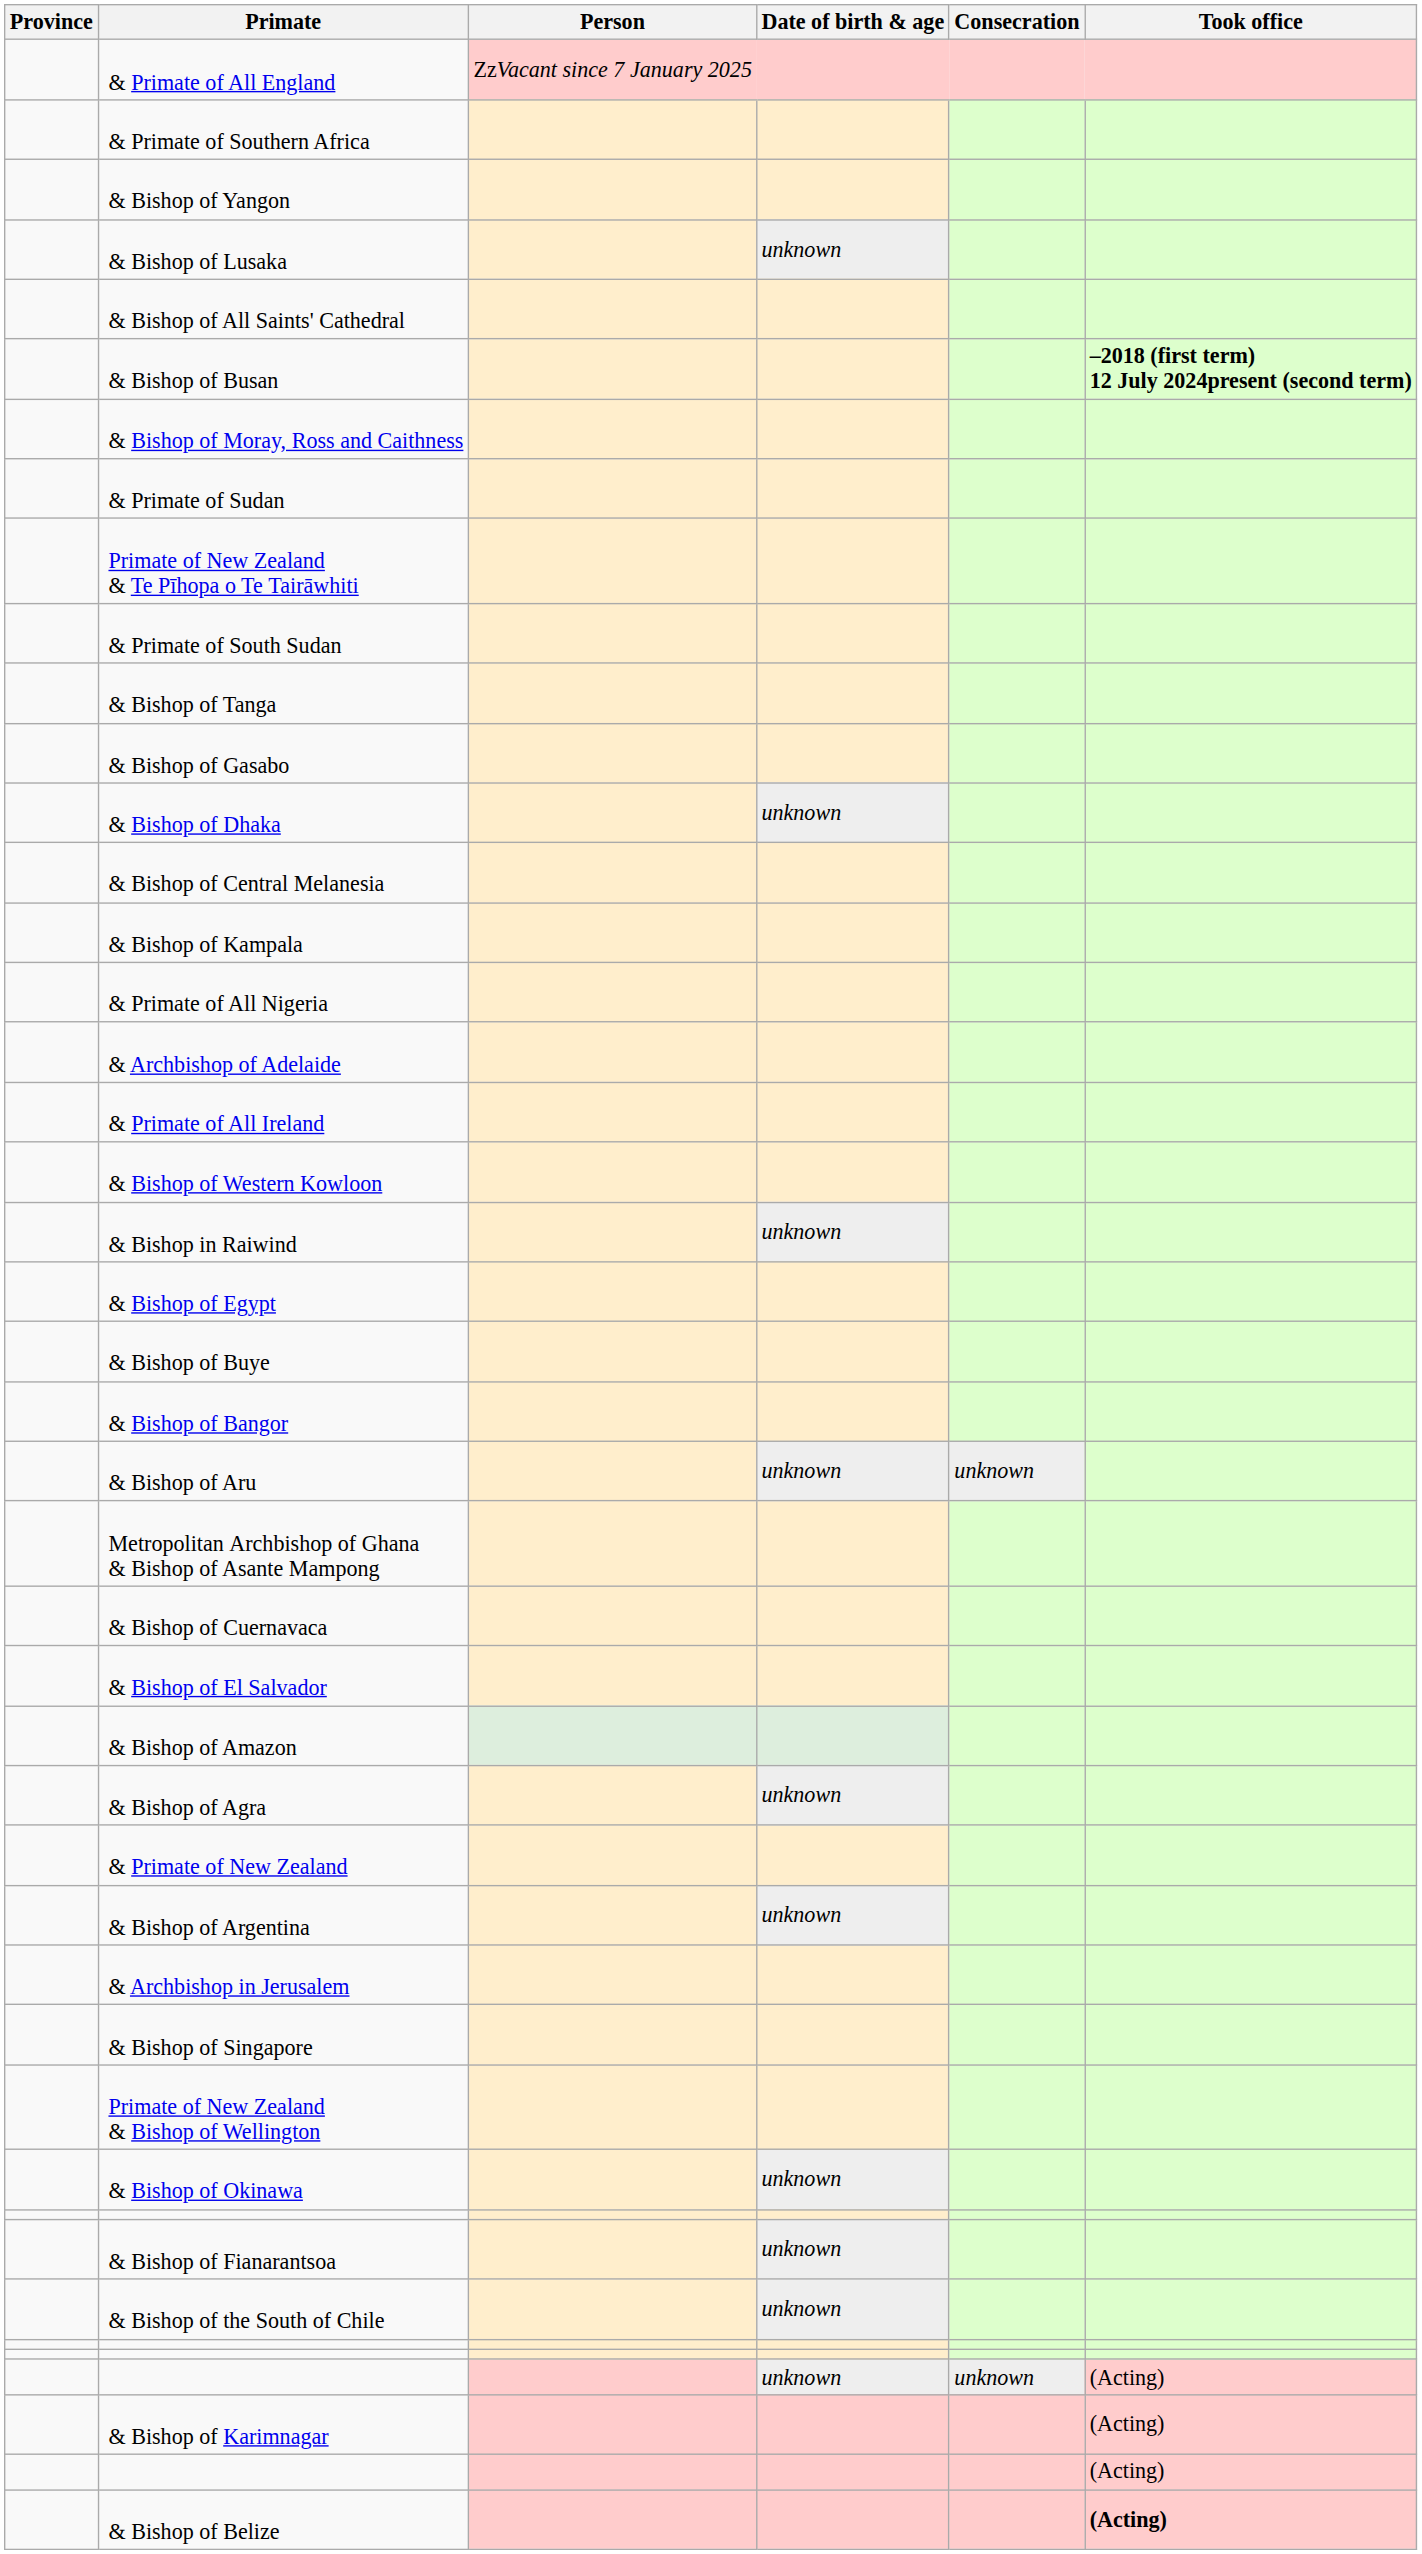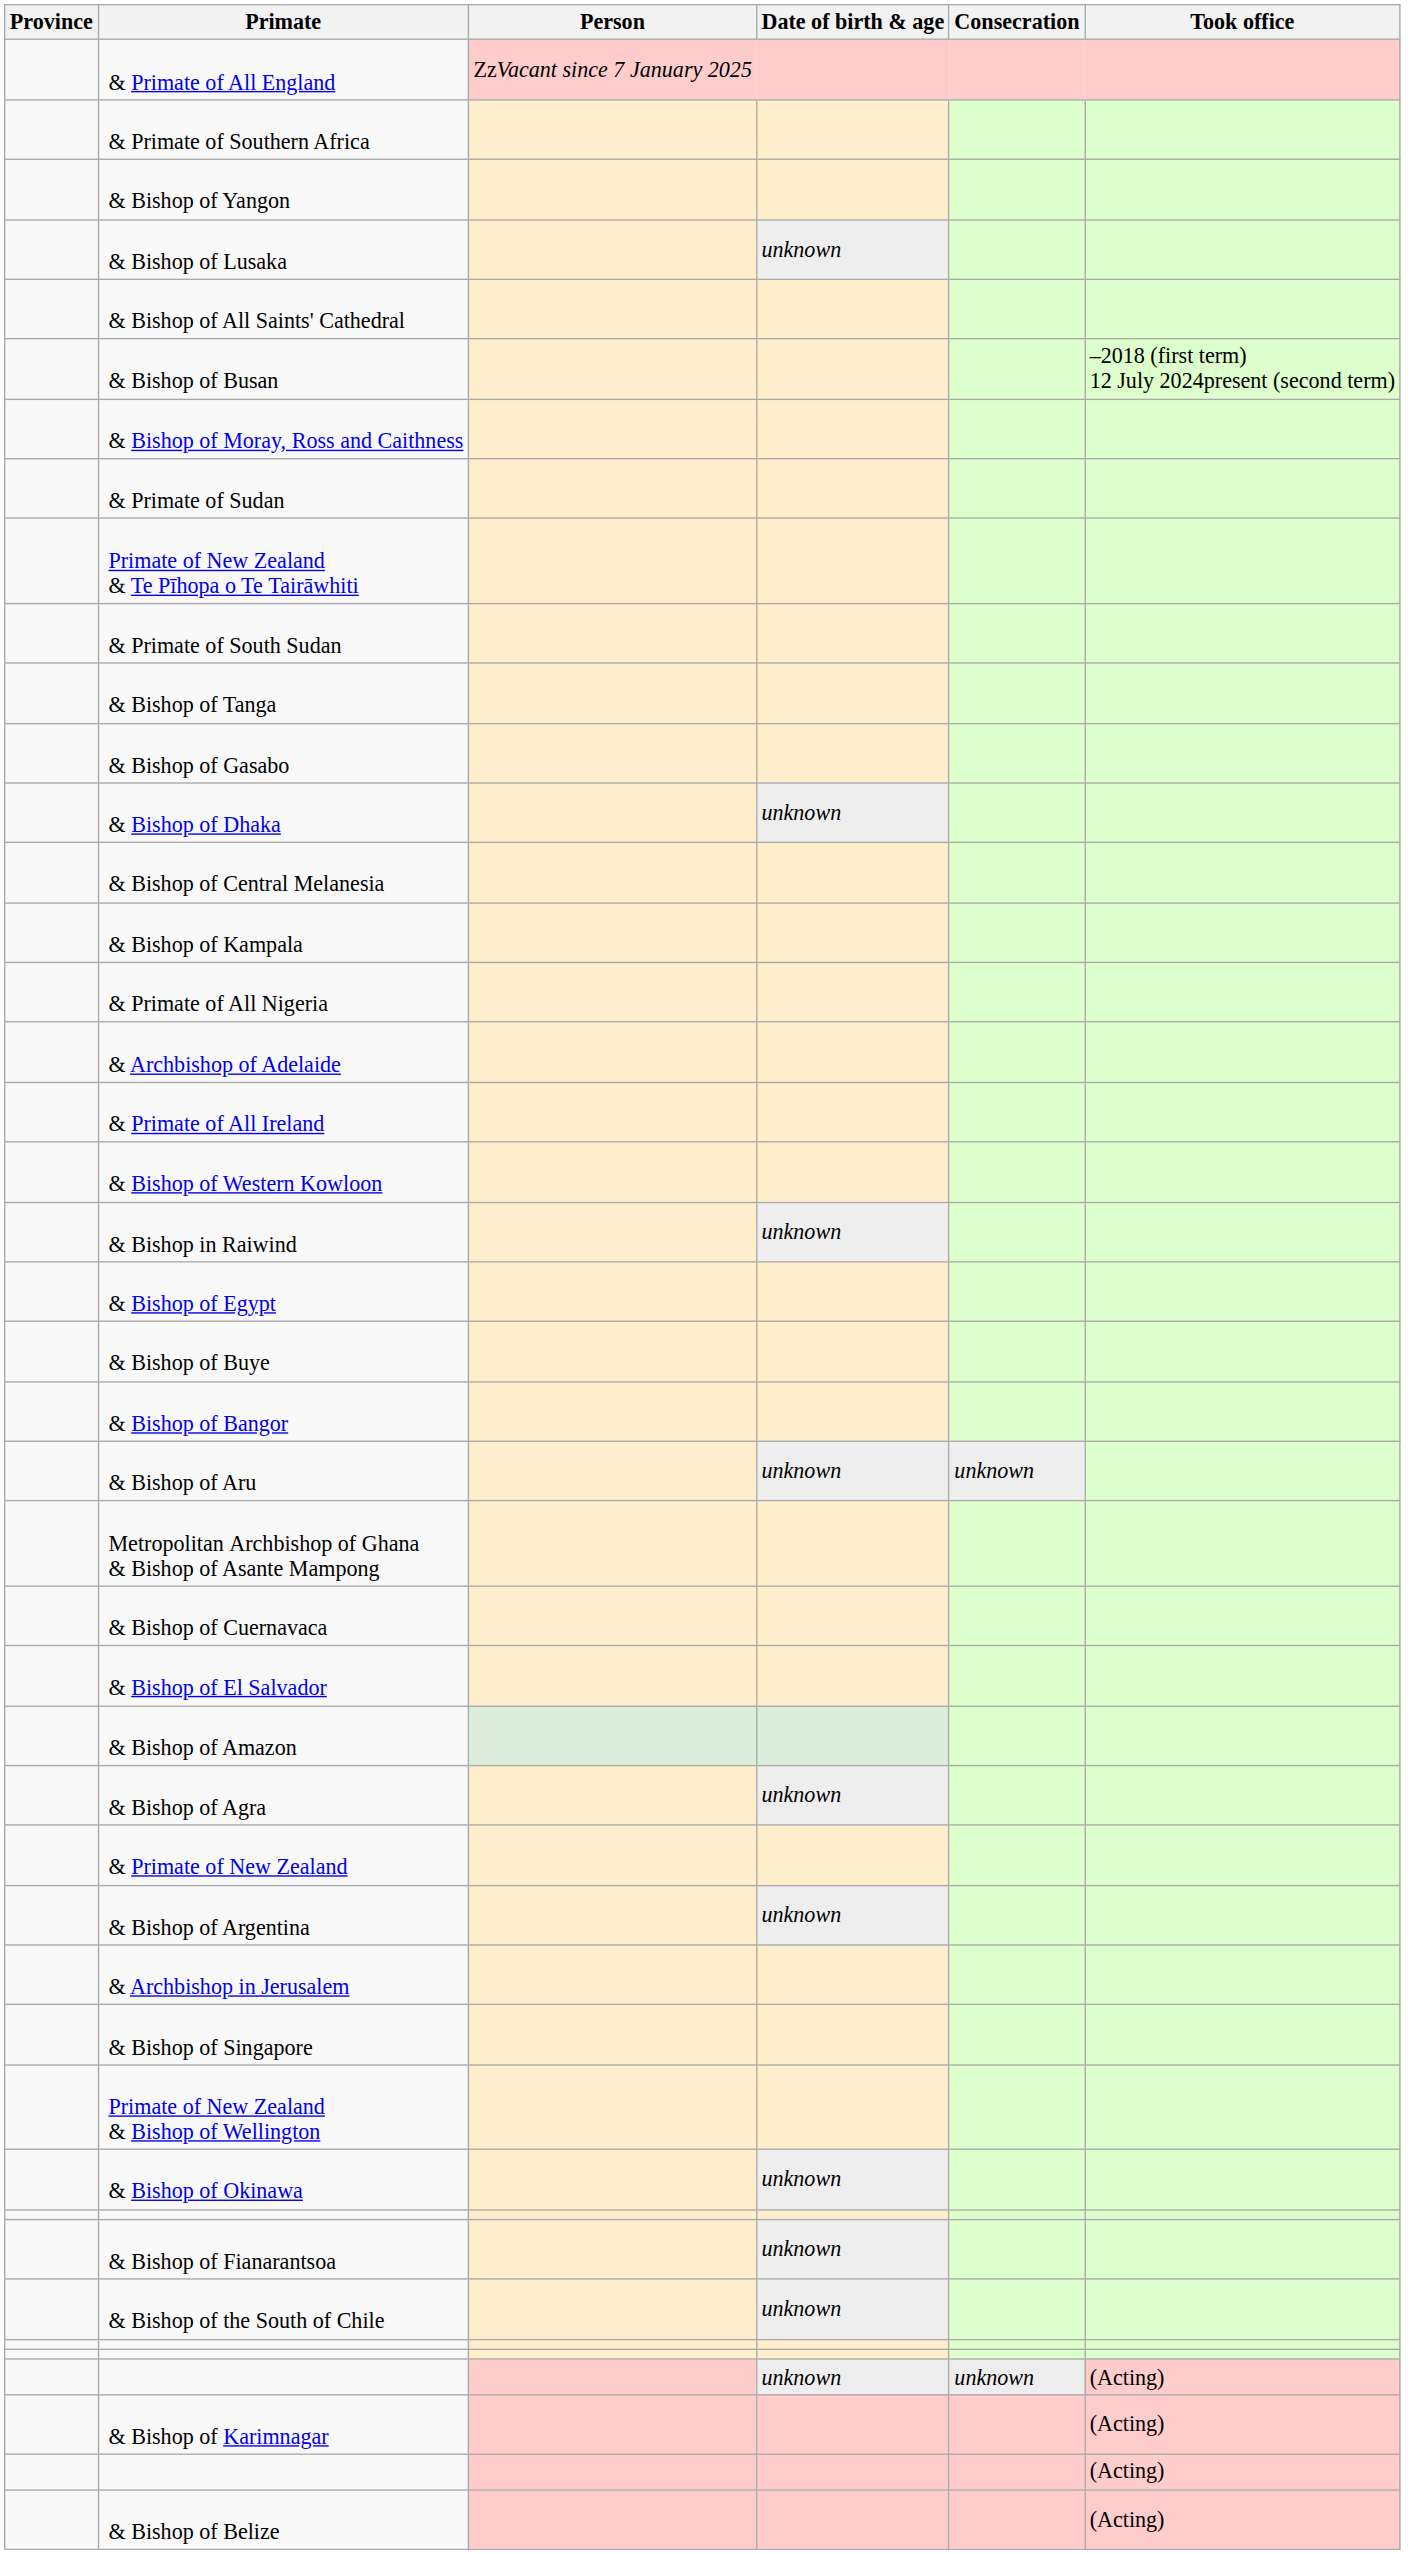(1251, 368) bold -> (1242, 368) normal
(1128, 2519) bold -> (1127, 2519) normal
